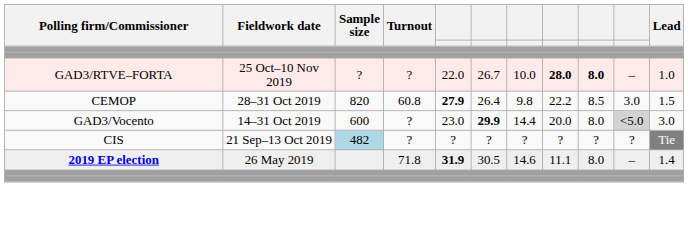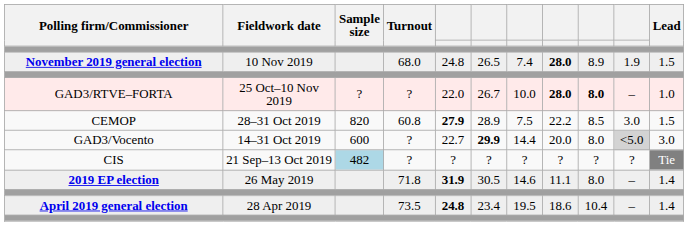+ row: (114, 62)
(489, 101) 26.4 -> (489, 121) 28.9
(525, 101) 9.8 -> (525, 121) 7.5
(453, 121) 23.0 -> (453, 140) 22.7
+ row: (114, 205)
